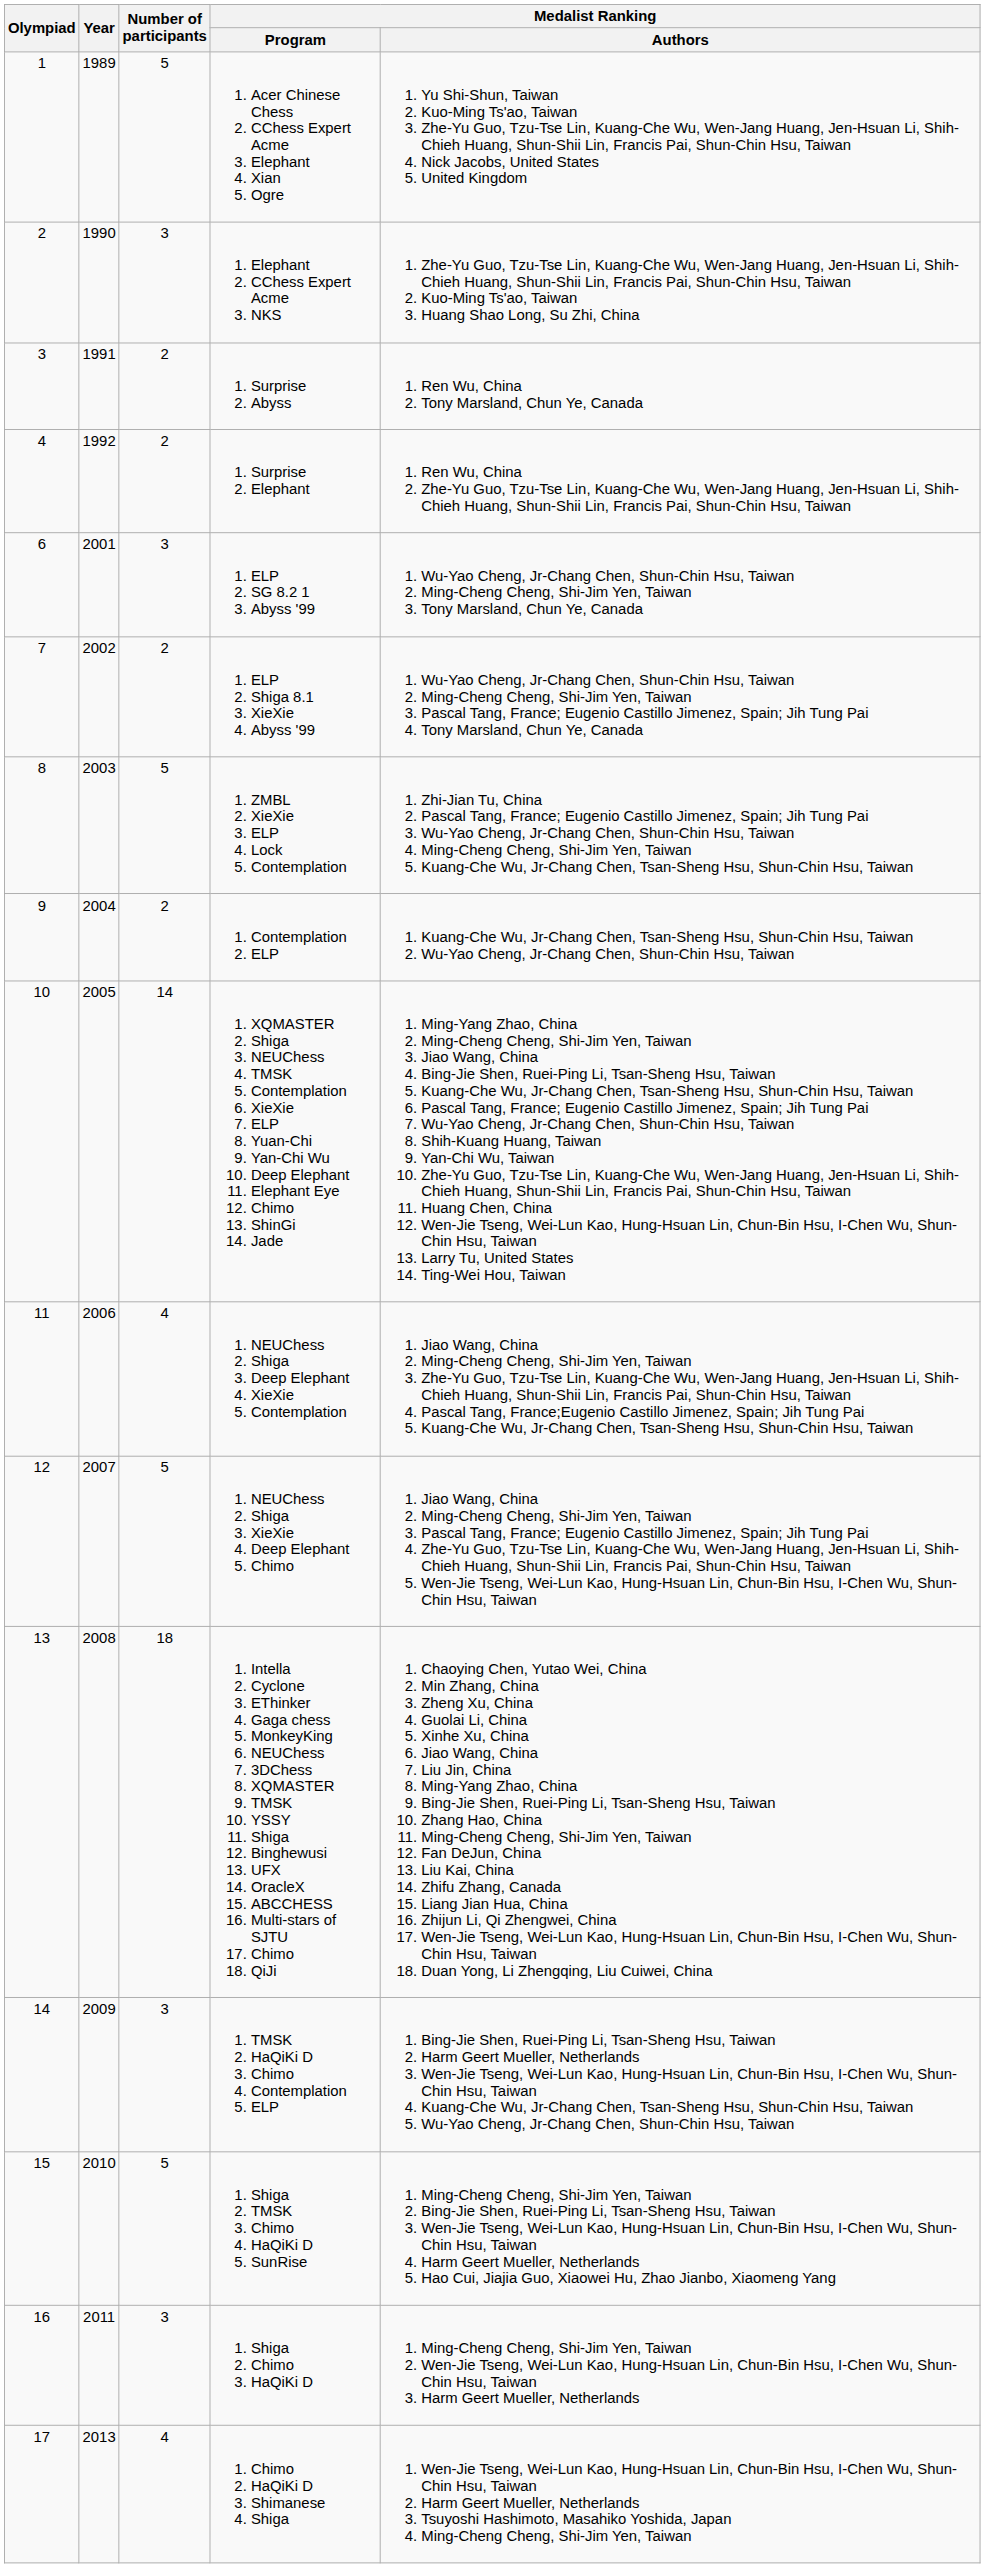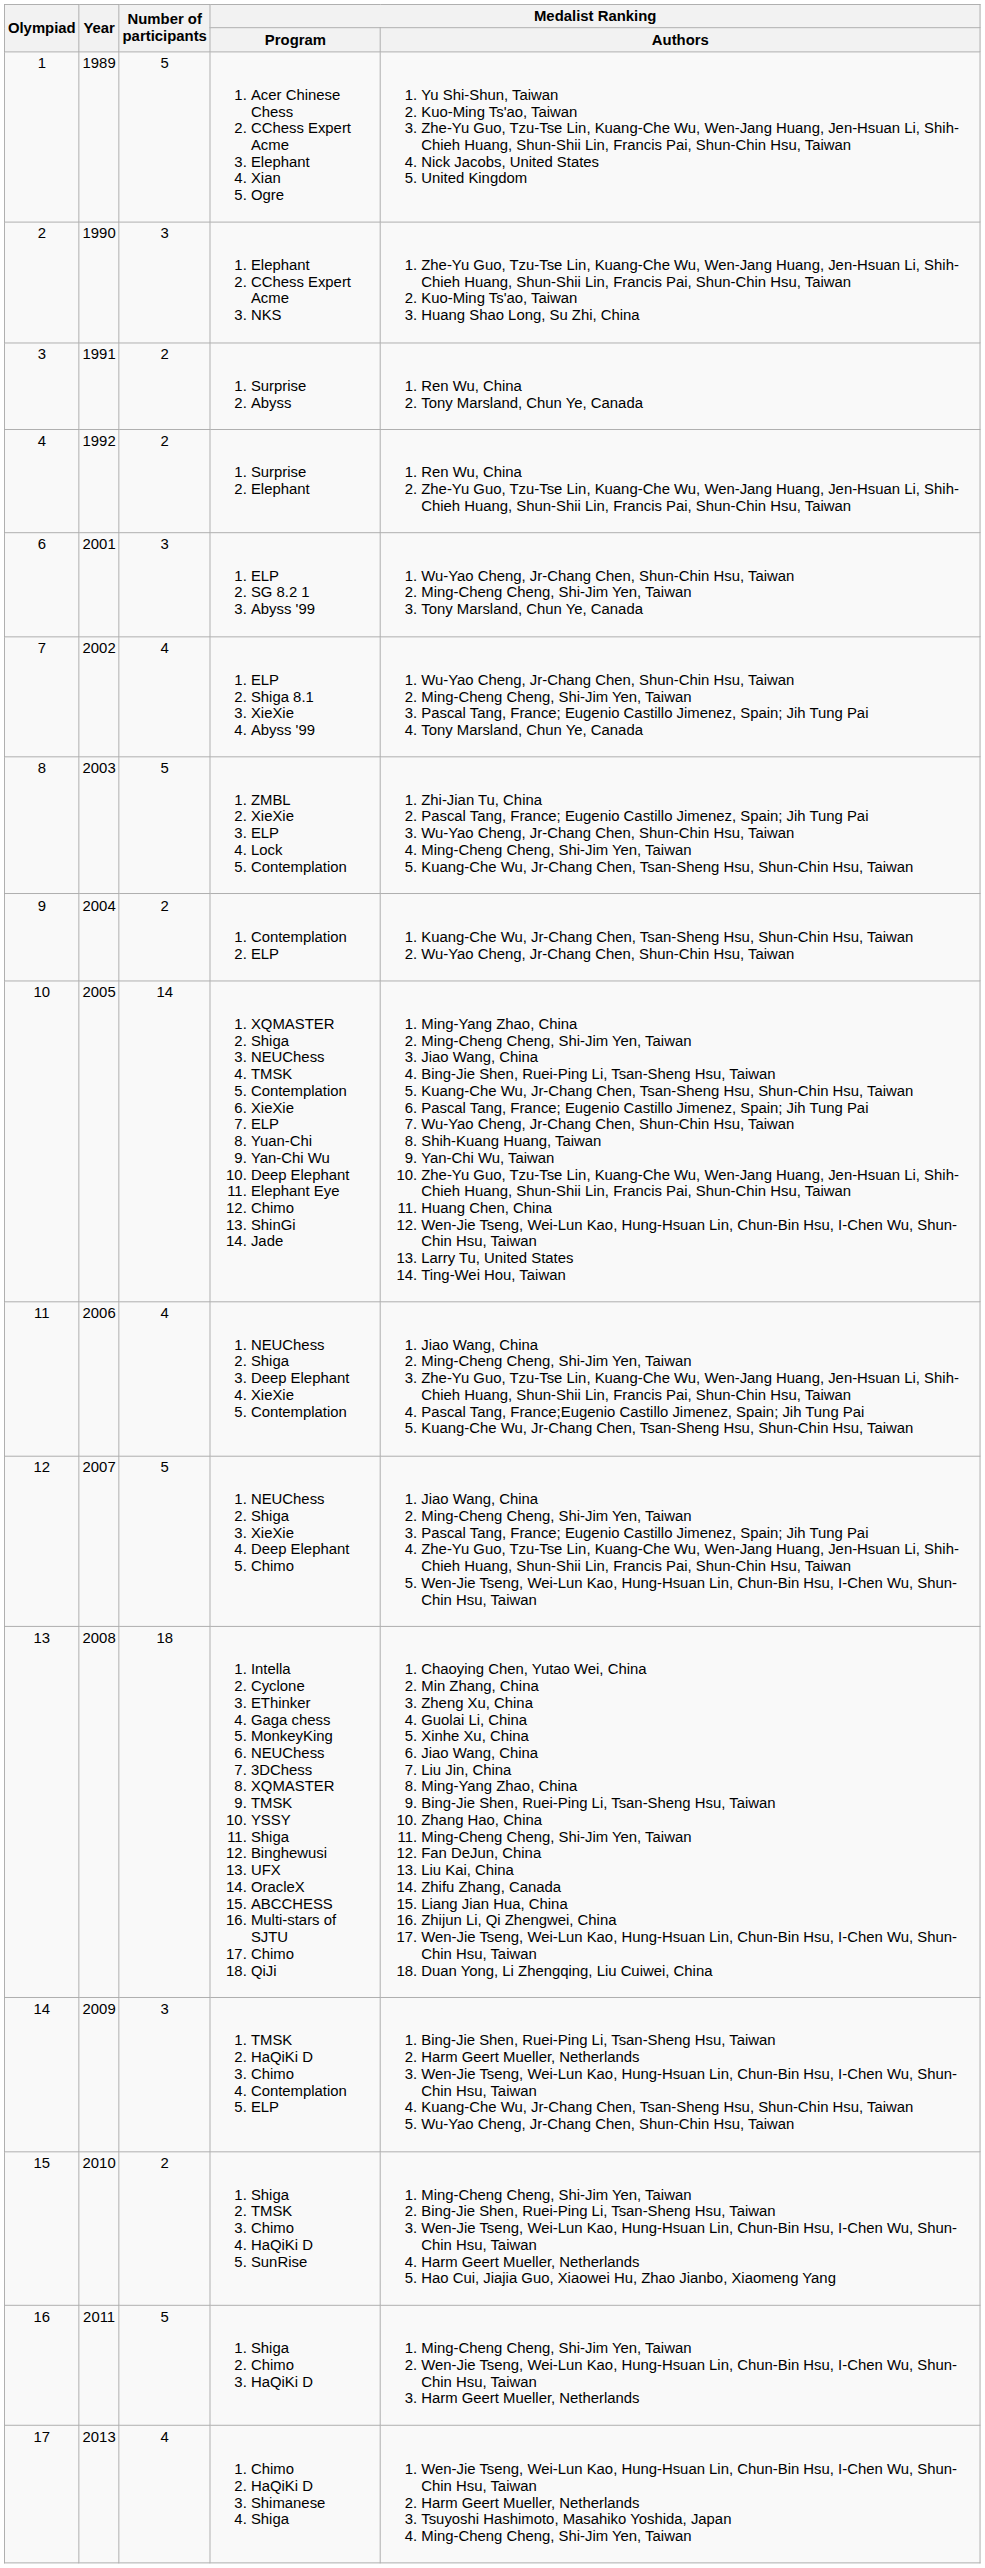(165, 648) 2 -> (165, 648) 4
(165, 2163) 5 -> (165, 2163) 2
(165, 2317) 3 -> (165, 2317) 5
